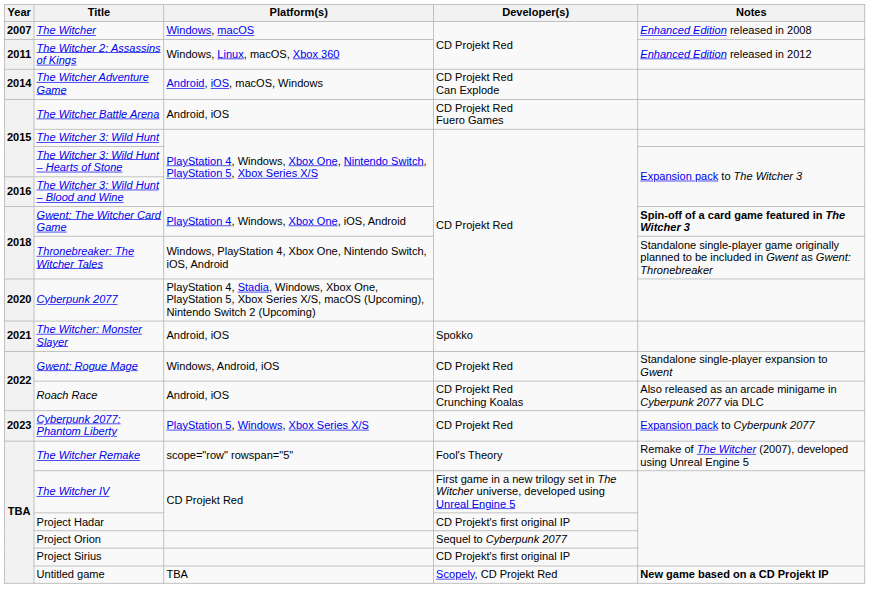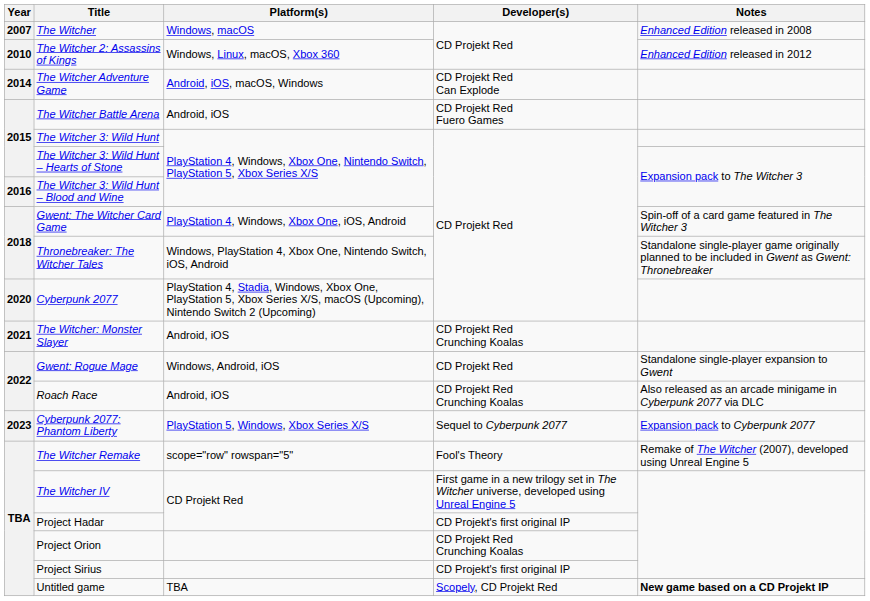(19, 54) 2011 -> (19, 54) 2010
(743, 221) bold -> (736, 221) normal
(455, 336) Spokko -> (480, 336) CD Projekt Red Crunching Koalas
(474, 426) CD Projekt Red -> (501, 426) Sequel to Cyberpunk 2077
(501, 539) Sequel to Cyberpunk 2077 -> (480, 545) CD Projekt Red Crunching Koalas
